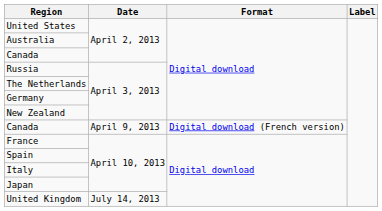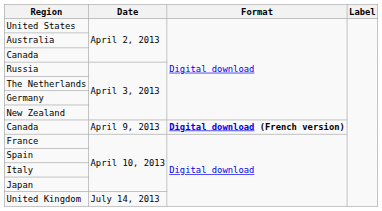(257, 127) normal -> (257, 127) bold
